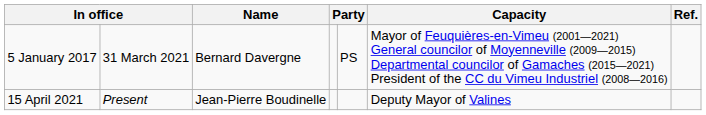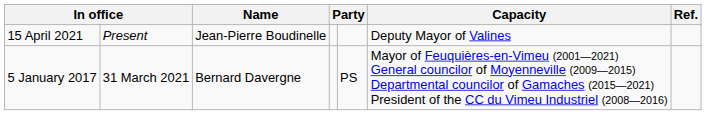rows swapped: (52, 57) <-> (45, 99)
